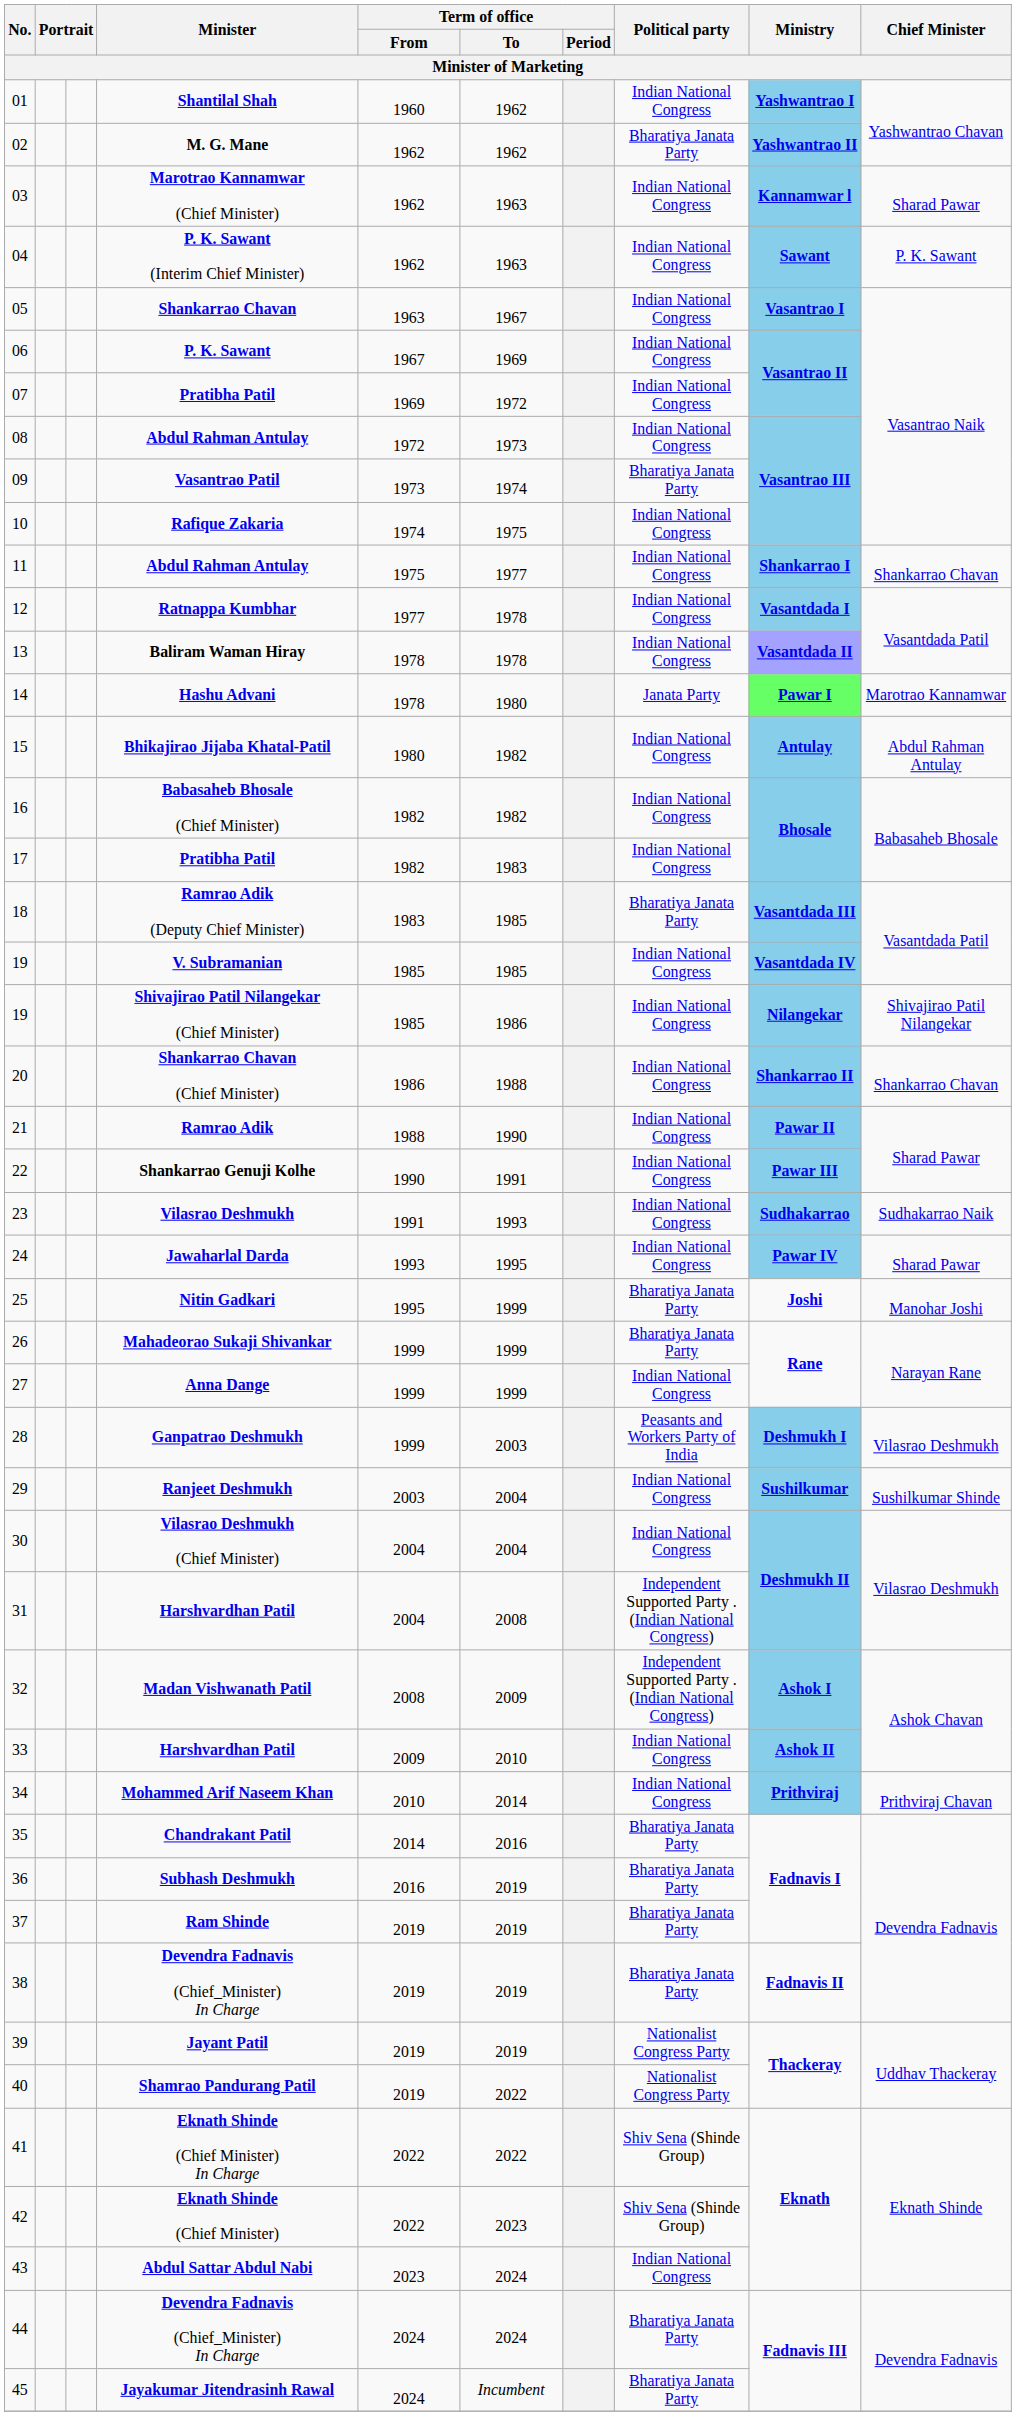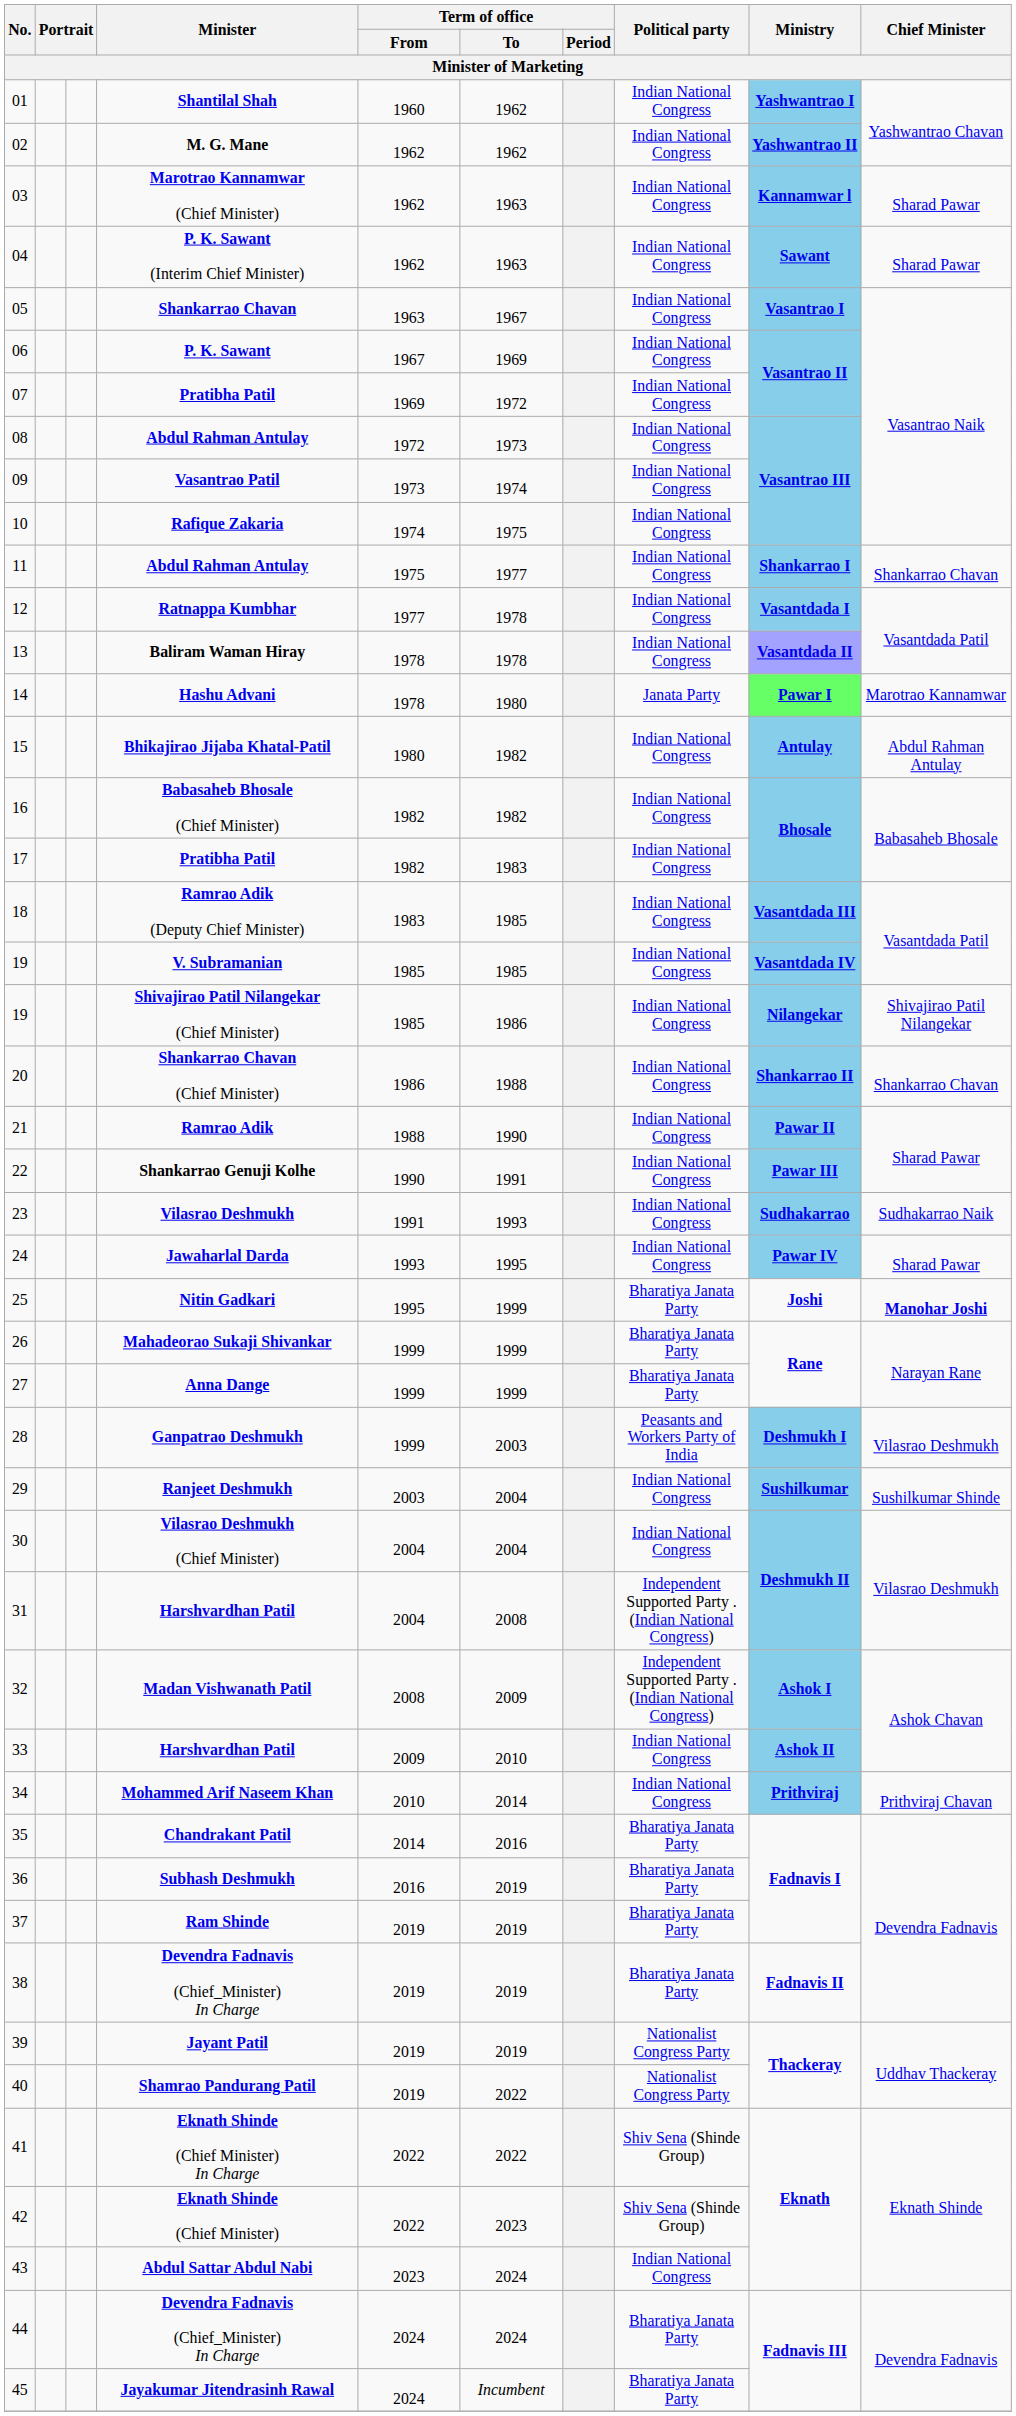(682, 144) Bharatiya Janata Party -> (682, 144) Indian National Congress
(936, 256) P. K. Sawant -> (936, 265) Sharad Pawar
(682, 480) Bharatiya Janata Party -> (682, 480) Indian National Congress
(682, 911) Bharatiya Janata Party -> (682, 911) Indian National Congress
(936, 1308) normal -> (936, 1308) bold
(682, 1385) Indian National Congress -> (682, 1385) Bharatiya Janata Party
